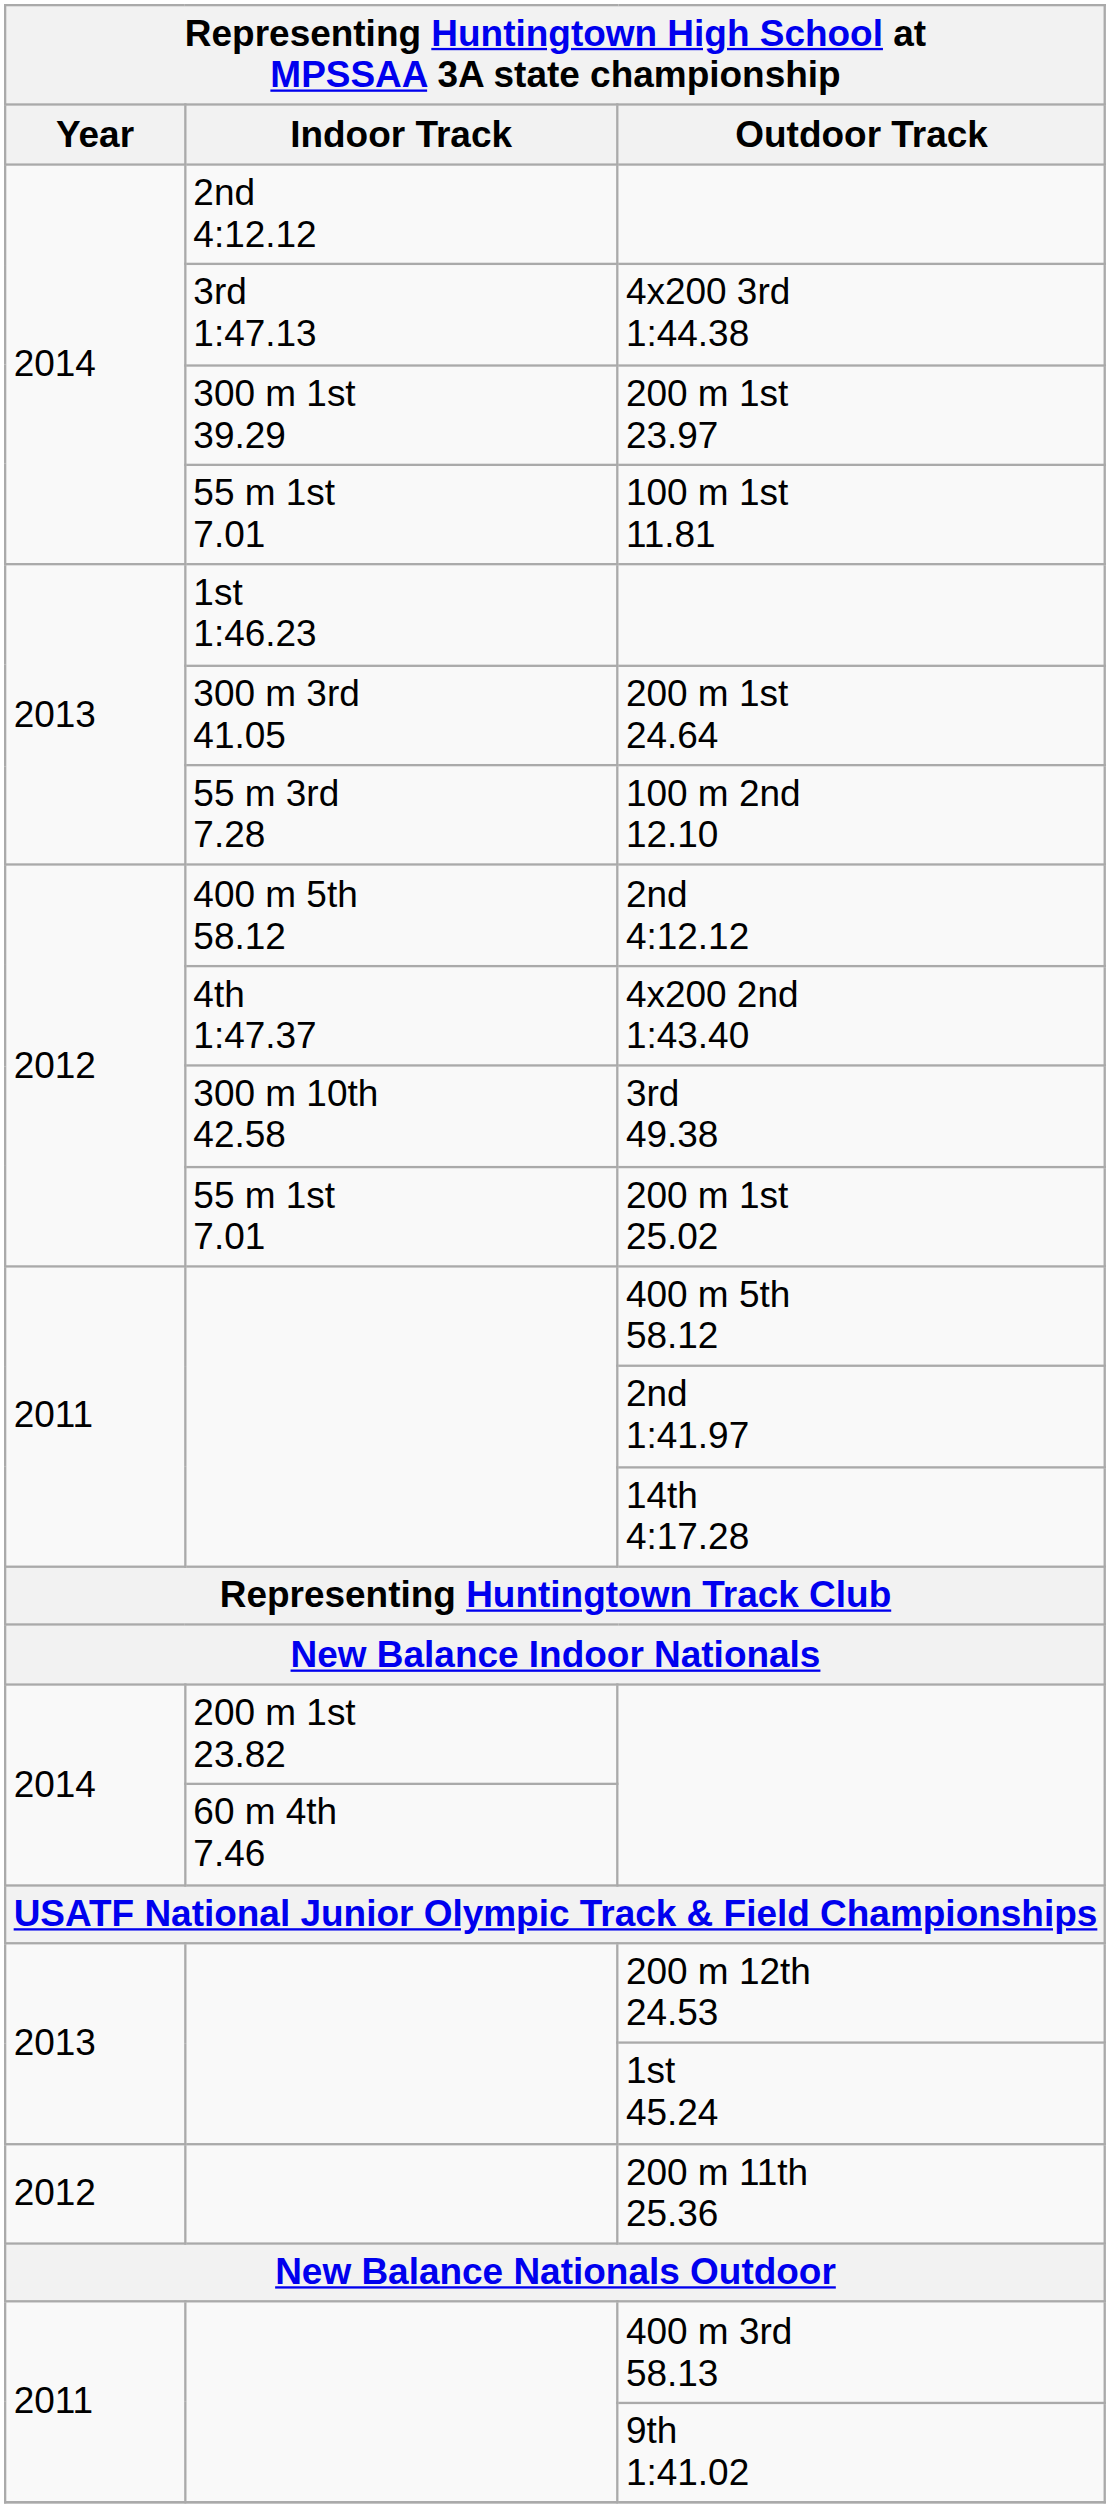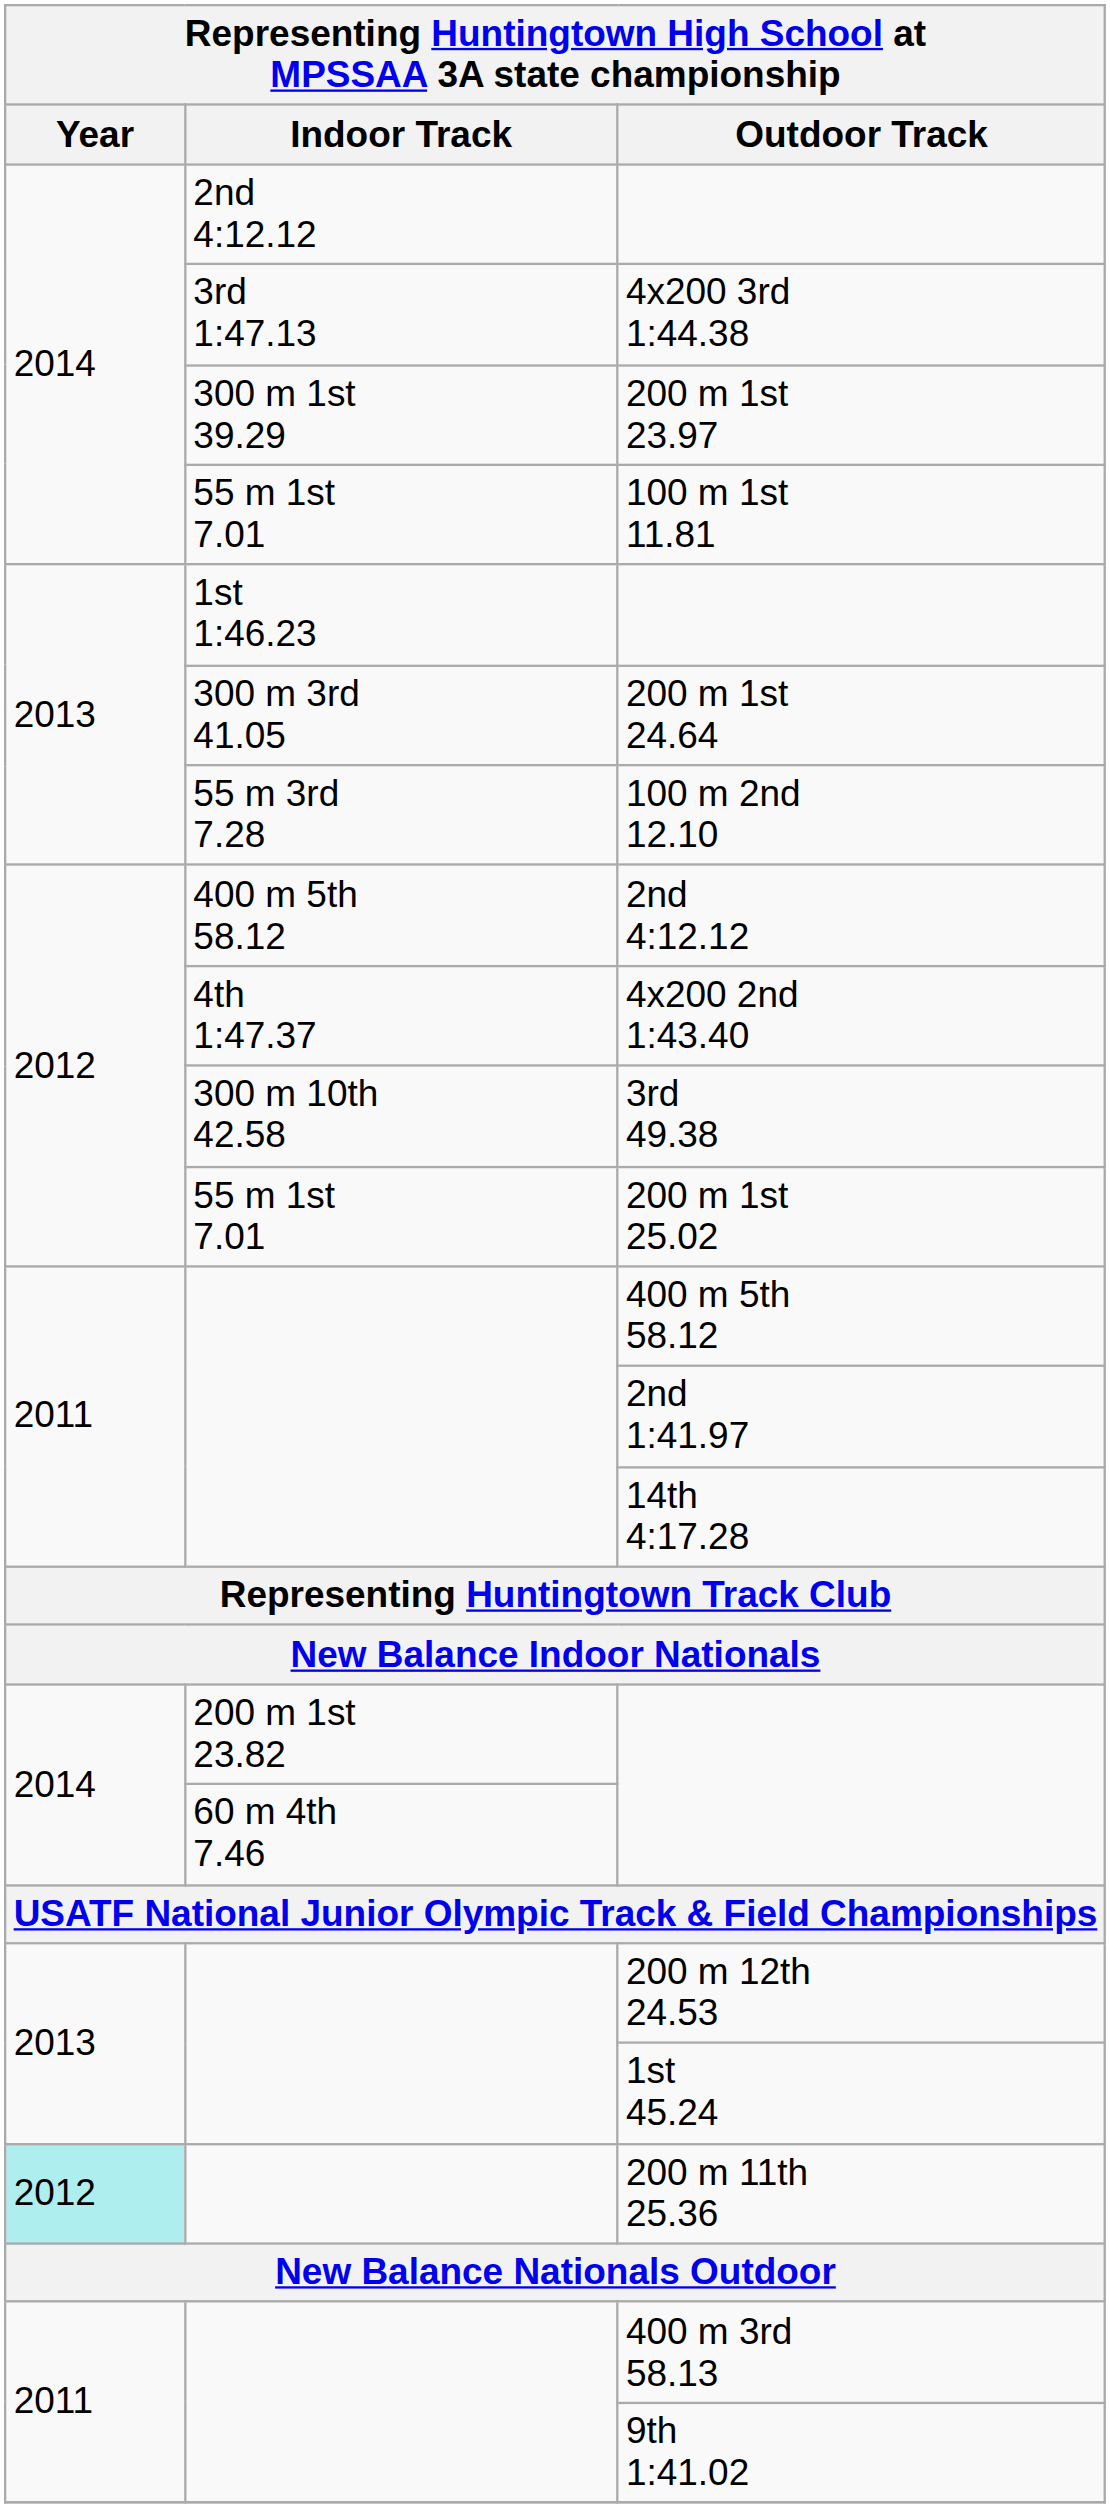(55, 2192) no background -> (55, 2192) paleturquoise background
